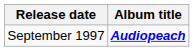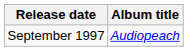(148, 35) bold -> (145, 35) normal
